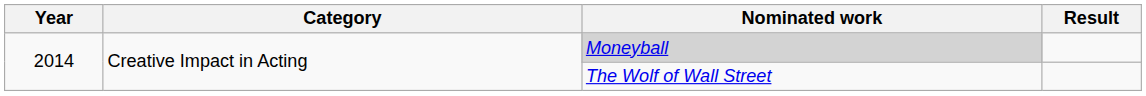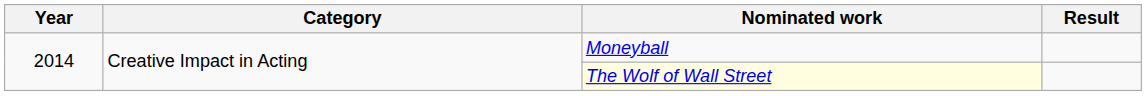(627, 47) lightgrey background -> (627, 47) no background
(679, 76) no background -> (679, 76) lightyellow background
